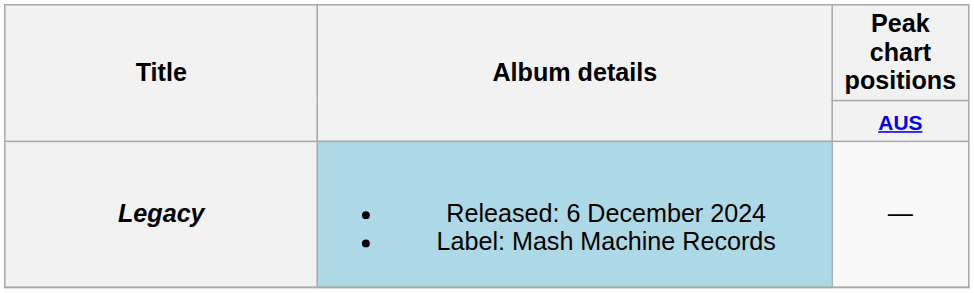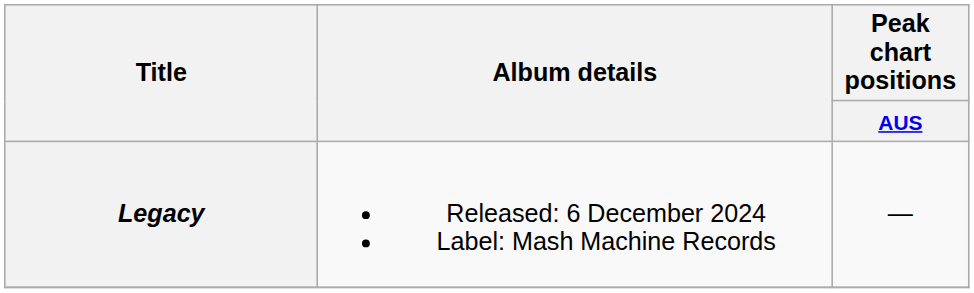(575, 228) lightblue background -> (575, 228) no background
